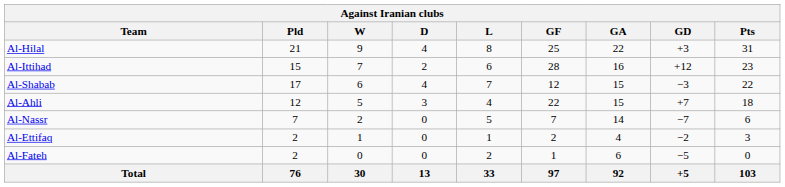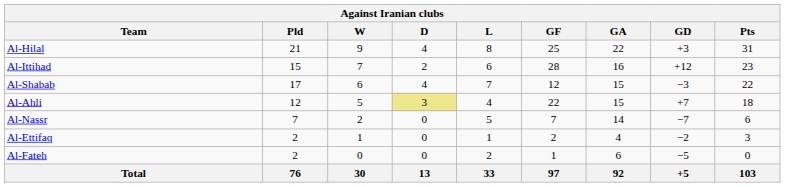(424, 102) no background -> (424, 102) khaki background
